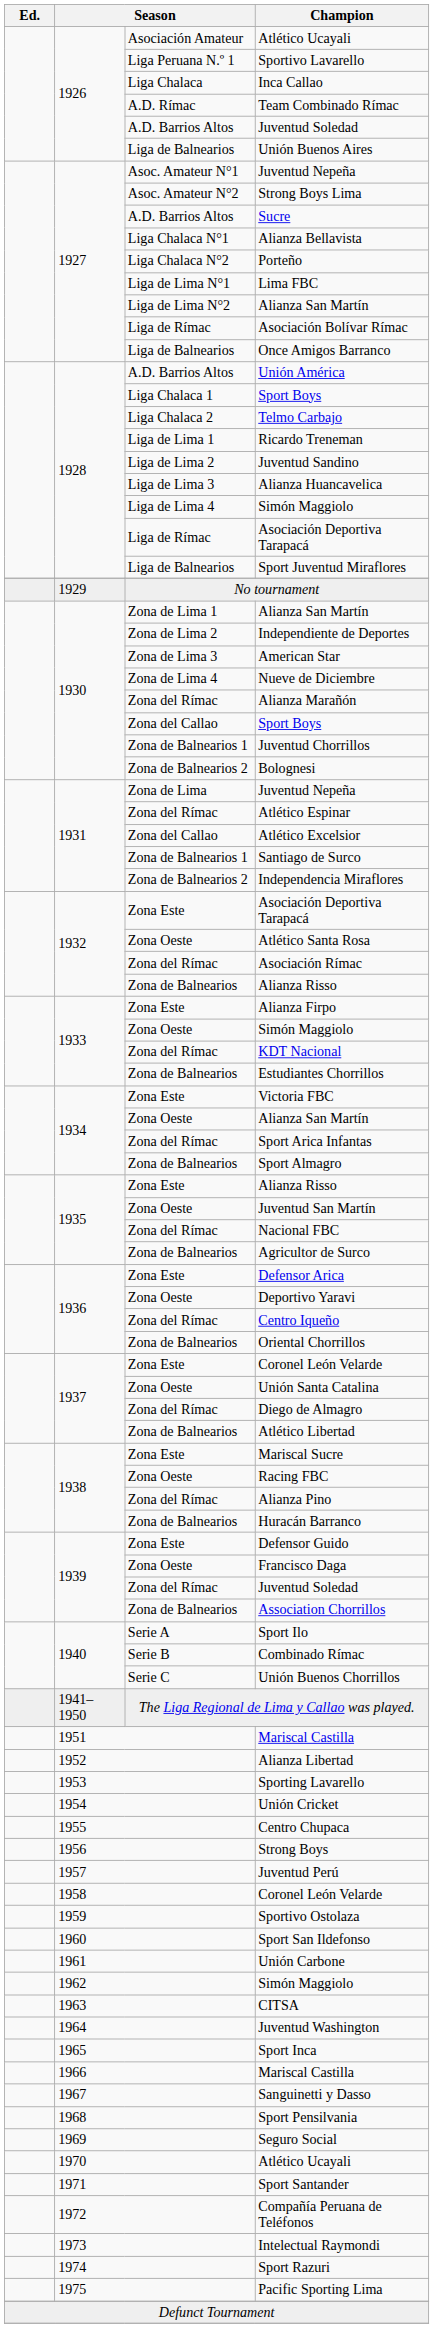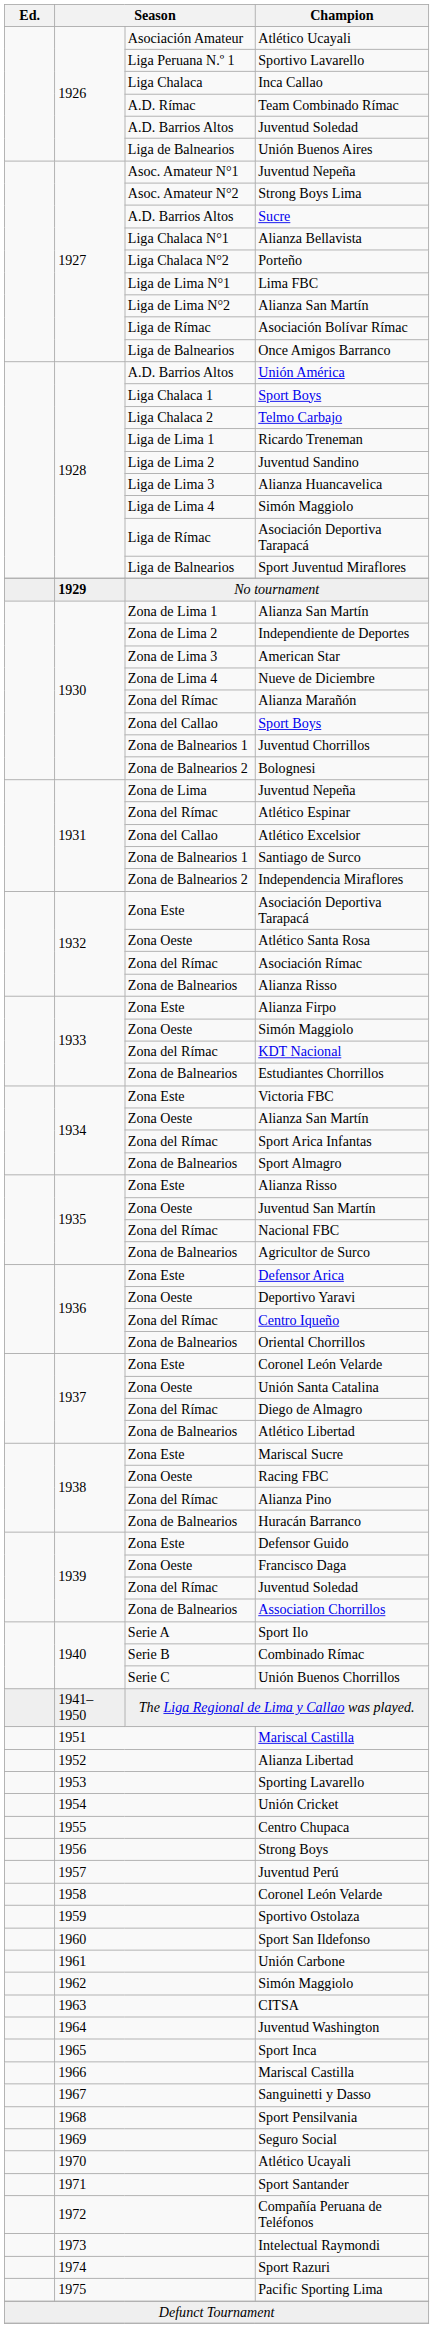(72, 589) normal -> (72, 589) bold
